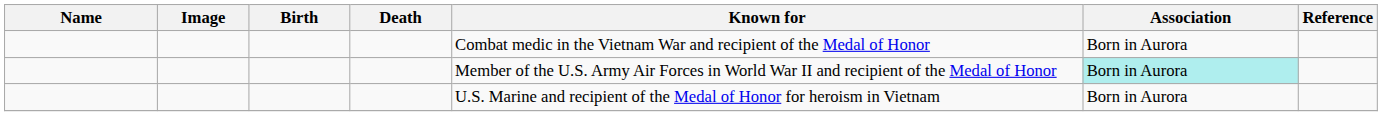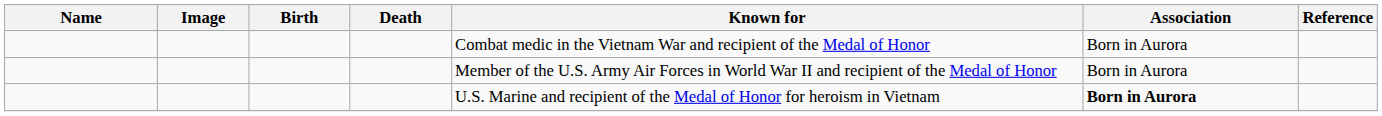(1137, 70) paleturquoise background -> (1137, 70) no background
(1137, 96) normal -> (1142, 96) bold
